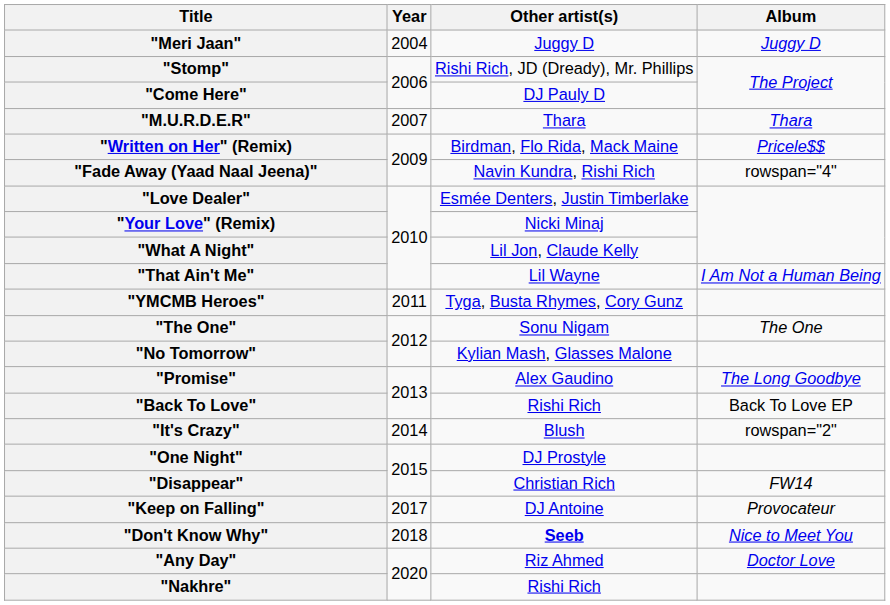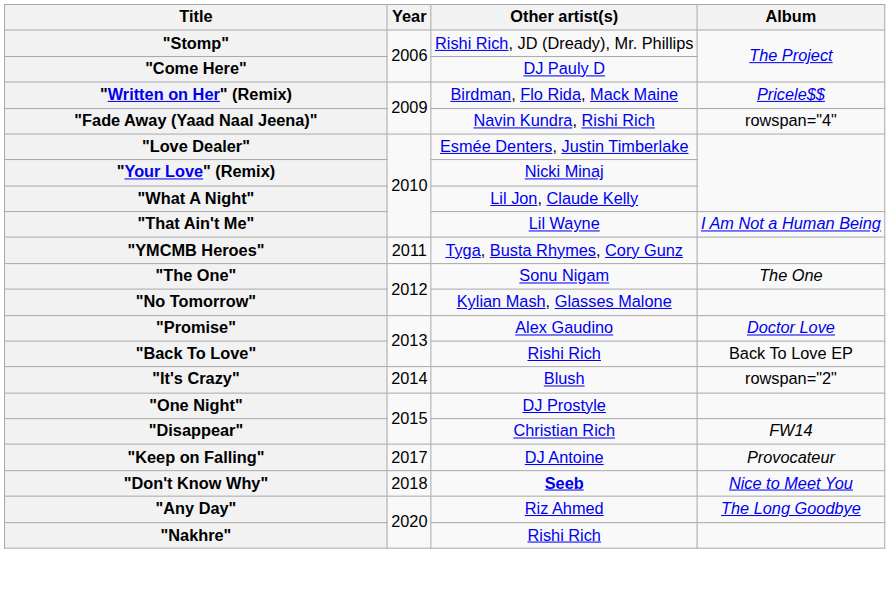- row: (196, 43)
- row: (196, 120)
(791, 379) The Long Goodbye -> (791, 328) Doctor Love
(791, 560) Doctor Love -> (791, 509) The Long Goodbye
